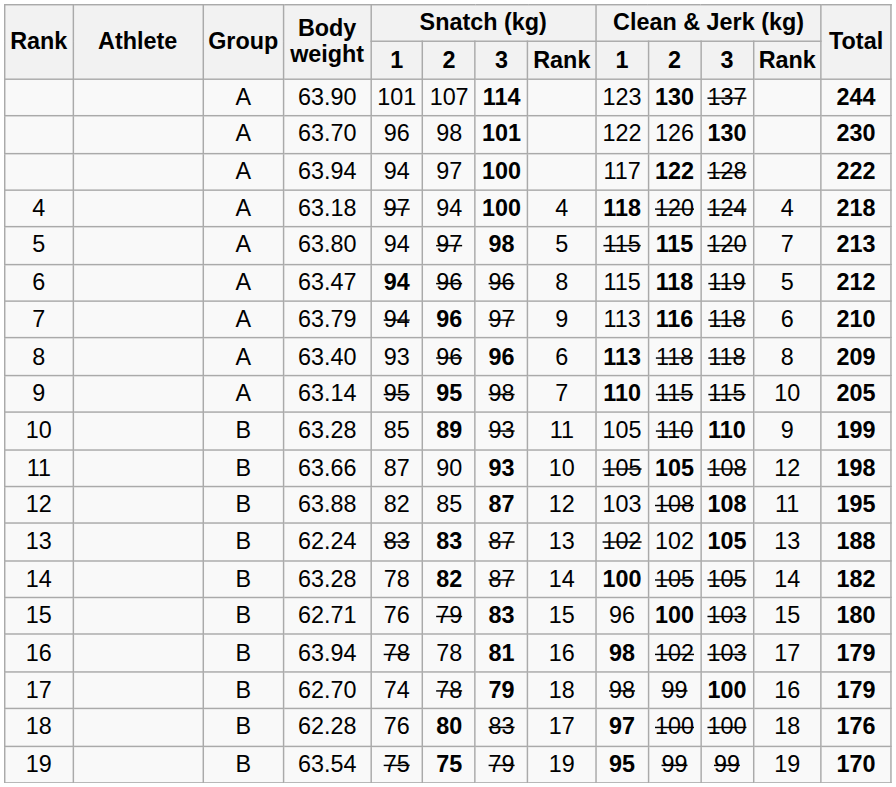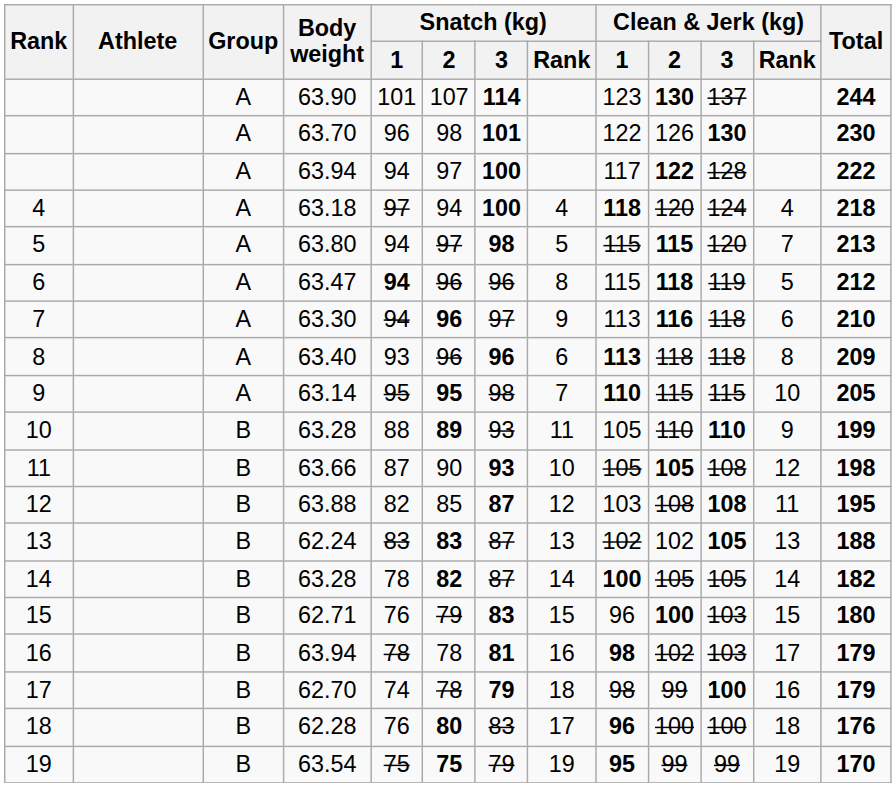(327, 319) 63.79 -> (327, 319) 63.30
(397, 430) 85 -> (397, 430) 88
(622, 726) 97 -> (622, 726) 96
